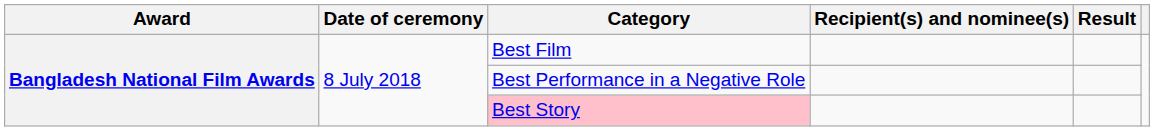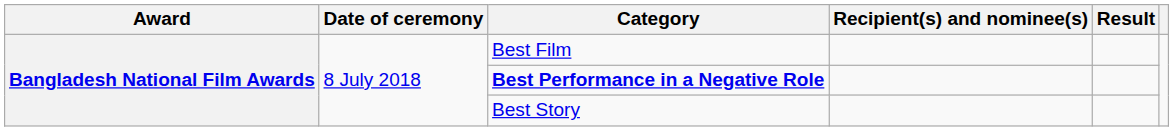(649, 79) normal -> (658, 79) bold
(536, 110) pink background -> (536, 110) no background
